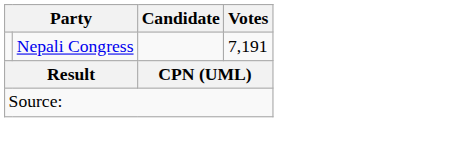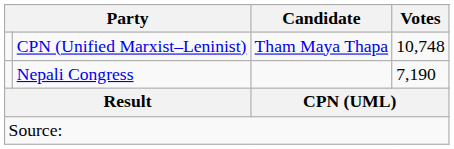+ row: (132, 46)
(248, 46) 7,191 -> (416, 74) 7,190
